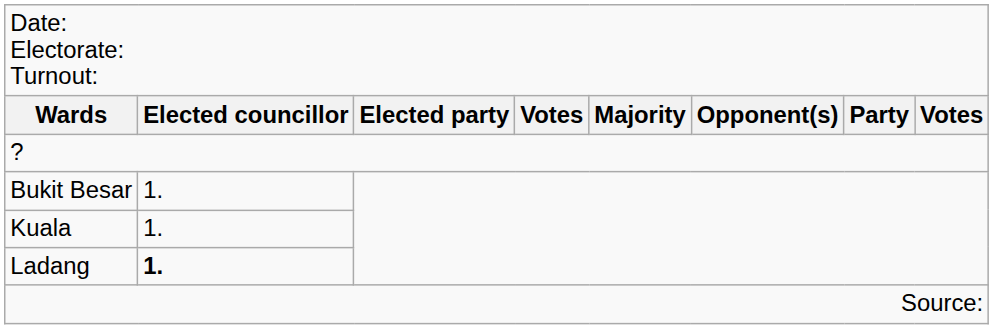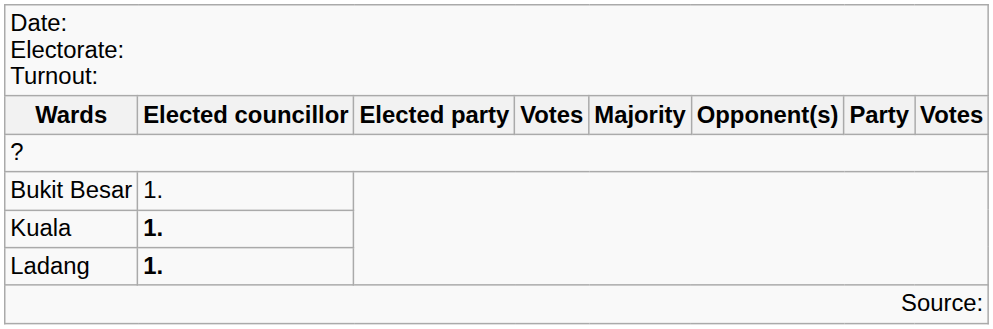(153, 228) normal -> (153, 228) bold
